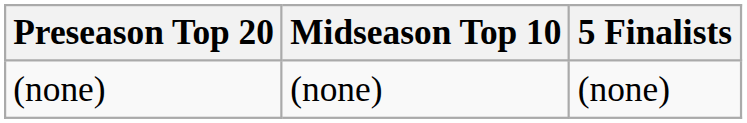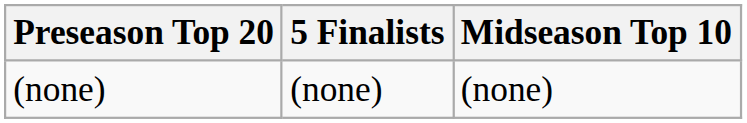columns swapped: (426, 32) <-> (655, 32)
